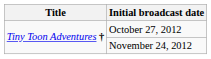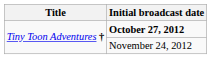(145, 29) normal -> (147, 29) bold
